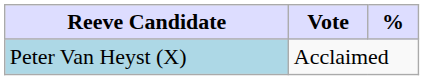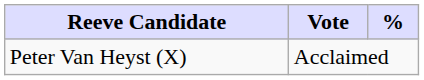(98, 56) lightblue background -> (98, 56) no background
